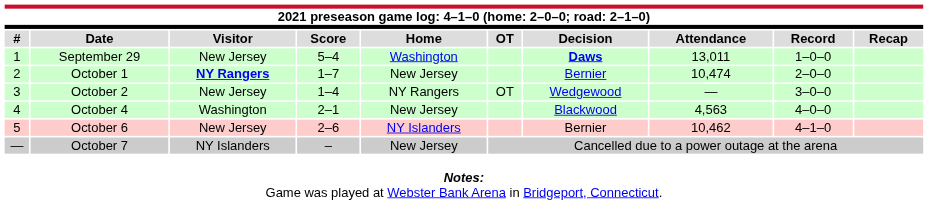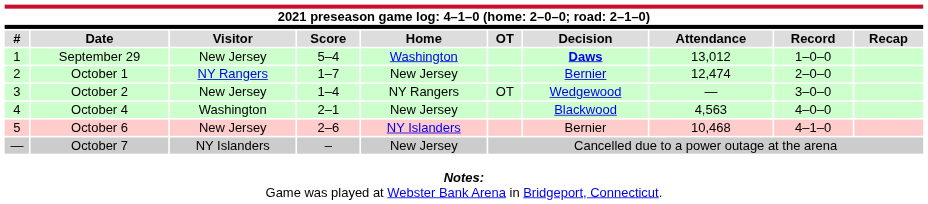(711, 56) 13,011 -> (711, 56) 13,012
(233, 74) bold -> (233, 74) normal
(711, 74) 10,474 -> (711, 74) 12,474
(711, 127) 10,462 -> (711, 127) 10,468
